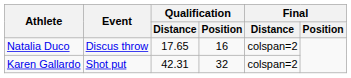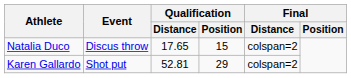(222, 47) 16 -> (222, 47) 15
(175, 64) 42.31 -> (175, 64) 52.81
(222, 64) 32 -> (222, 64) 29
